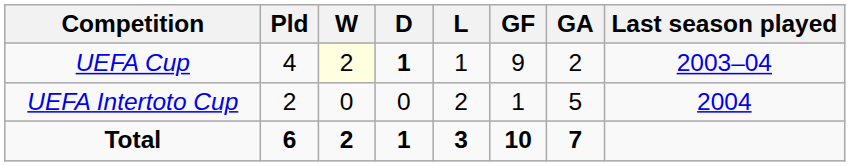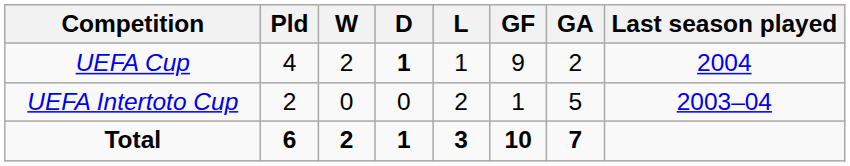(347, 62) lightyellow background -> (347, 62) no background
(724, 62) 2003–04 -> (724, 62) 2004
(724, 101) 2004 -> (724, 101) 2003–04
